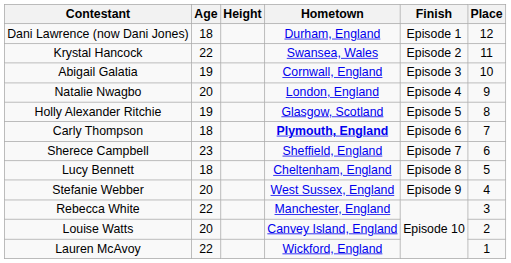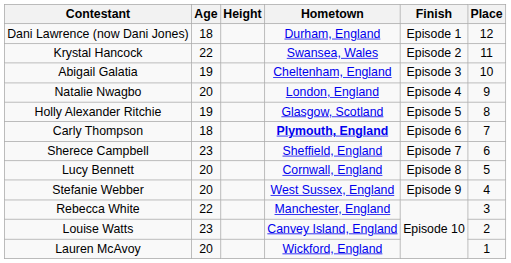(332, 72) Cornwall, England -> (332, 72) Cheltenham, England
(206, 170) 18 -> (206, 170) 20
(332, 170) Cheltenham, England -> (332, 170) Cornwall, England
(206, 229) 20 -> (206, 229) 23
(206, 248) 22 -> (206, 248) 20
